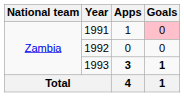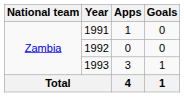(162, 30) pink background -> (162, 30) no background
(128, 65) bold -> (128, 65) normal
(162, 65) bold -> (162, 65) normal
